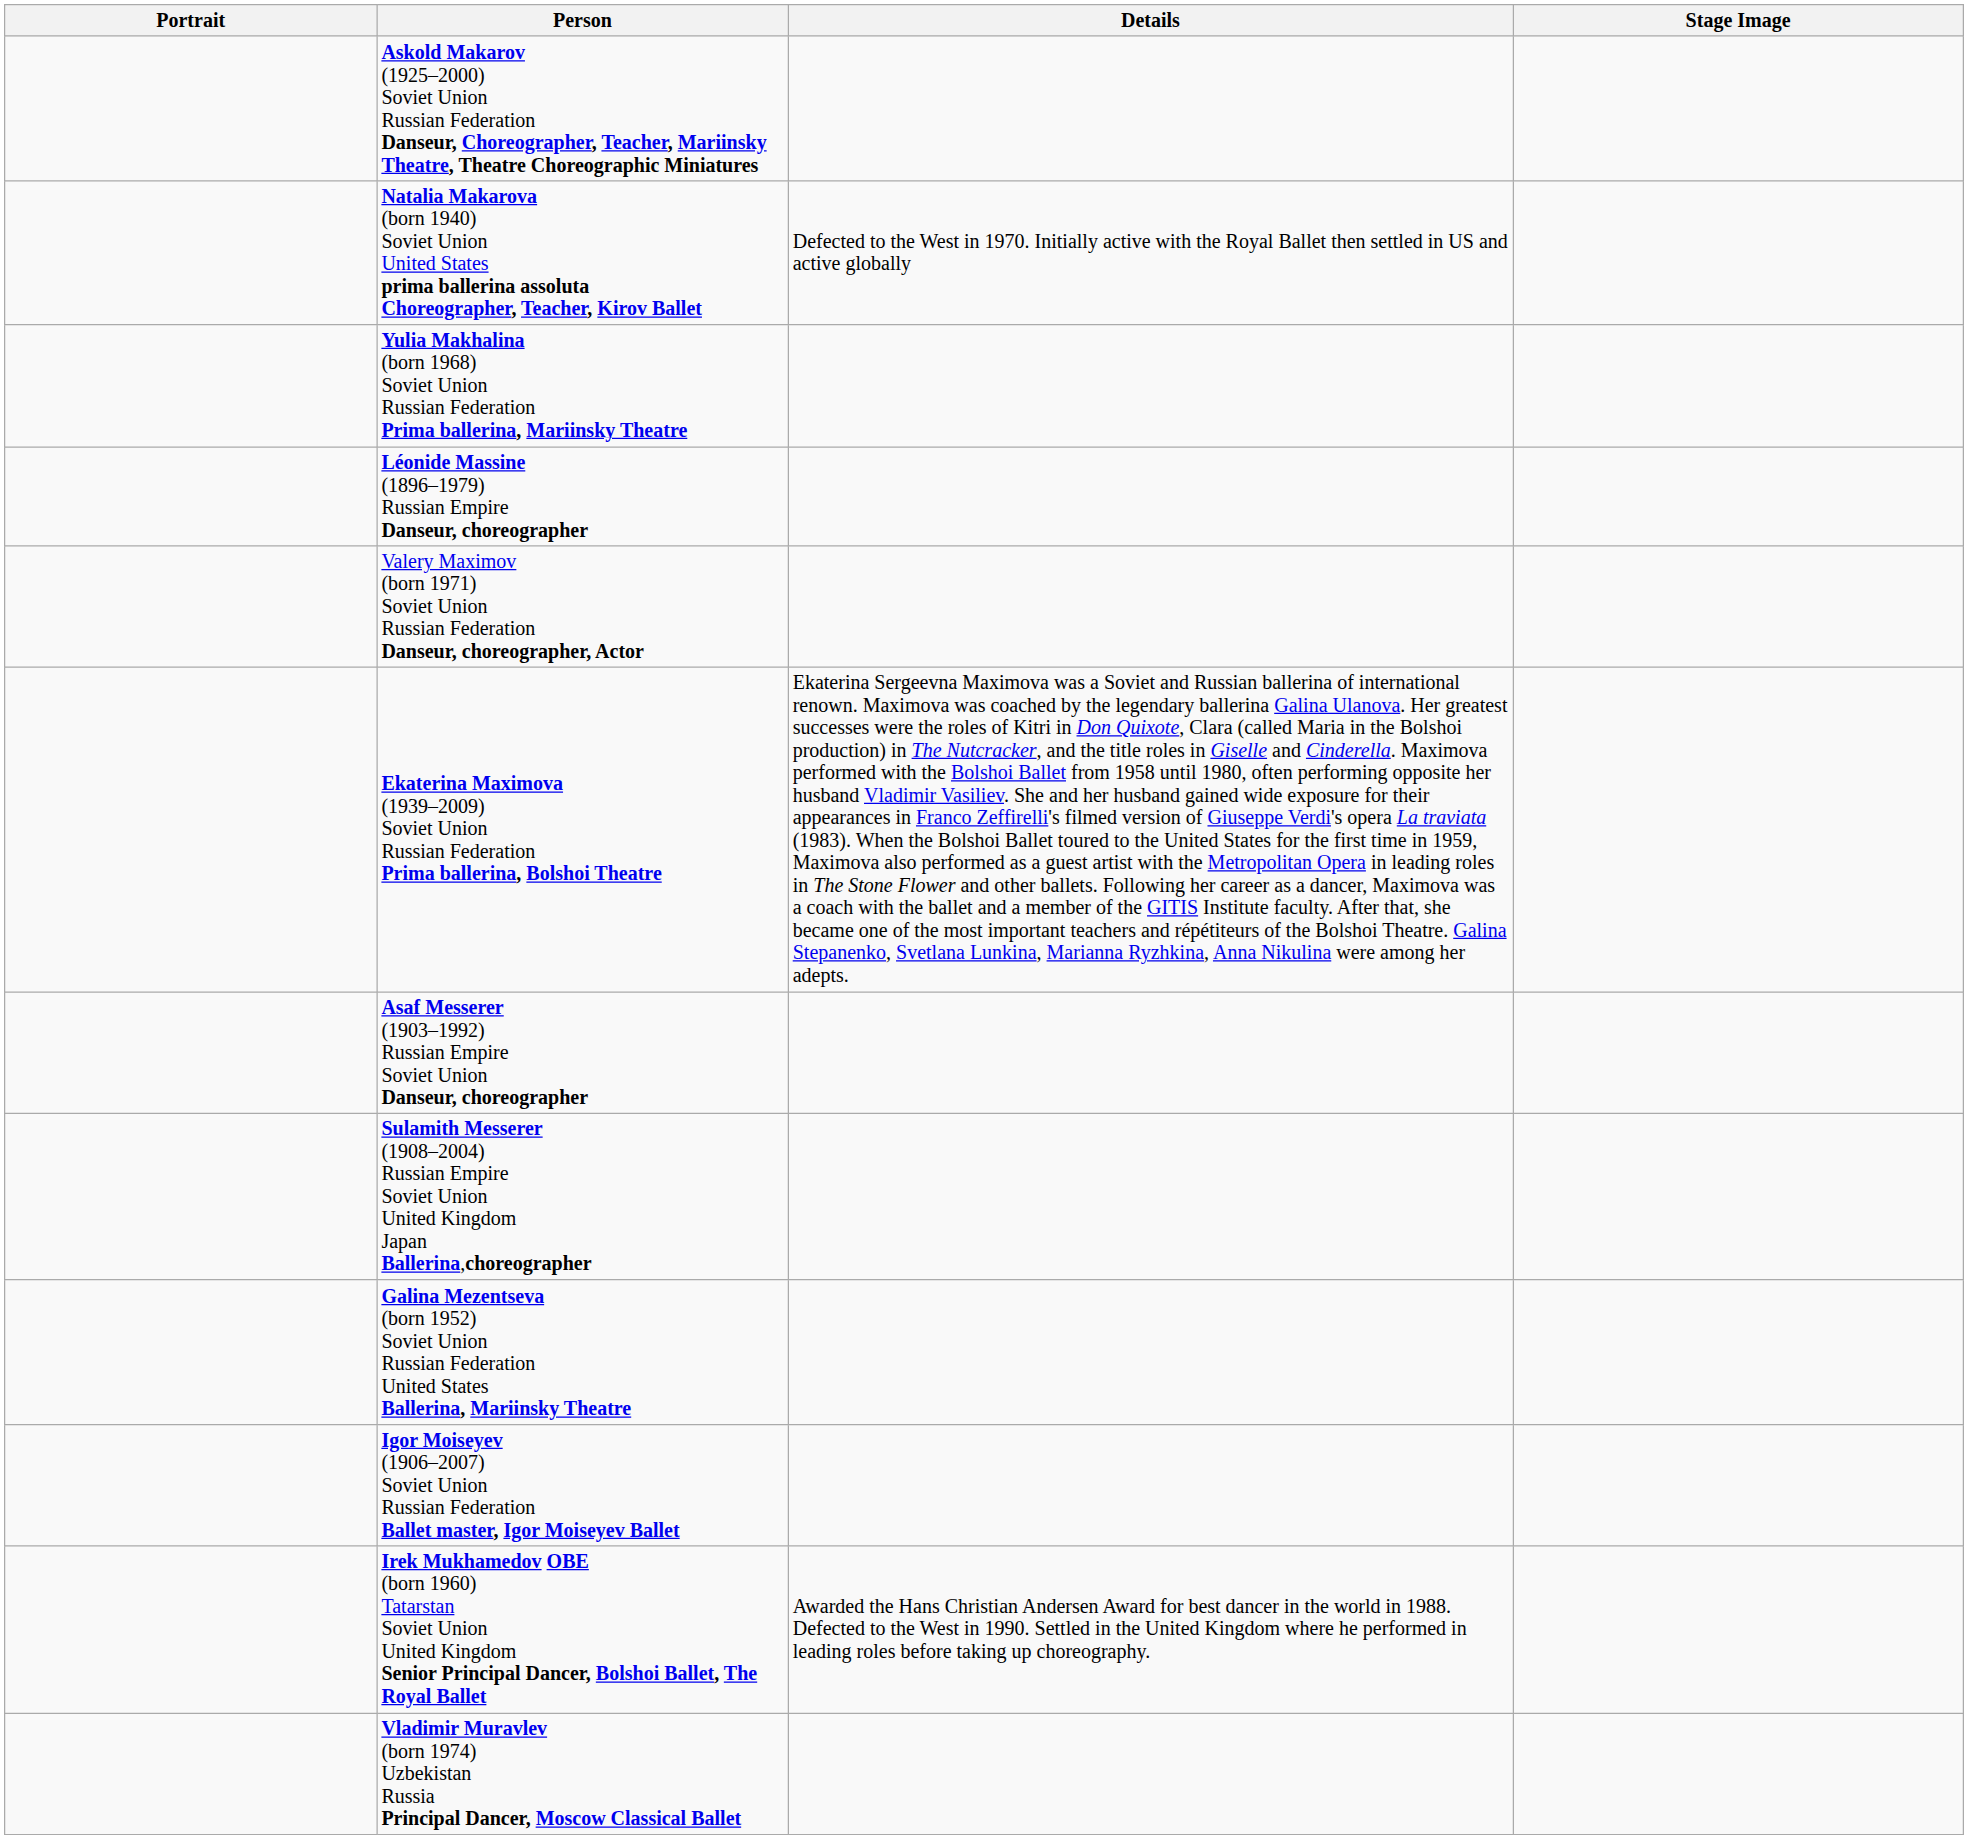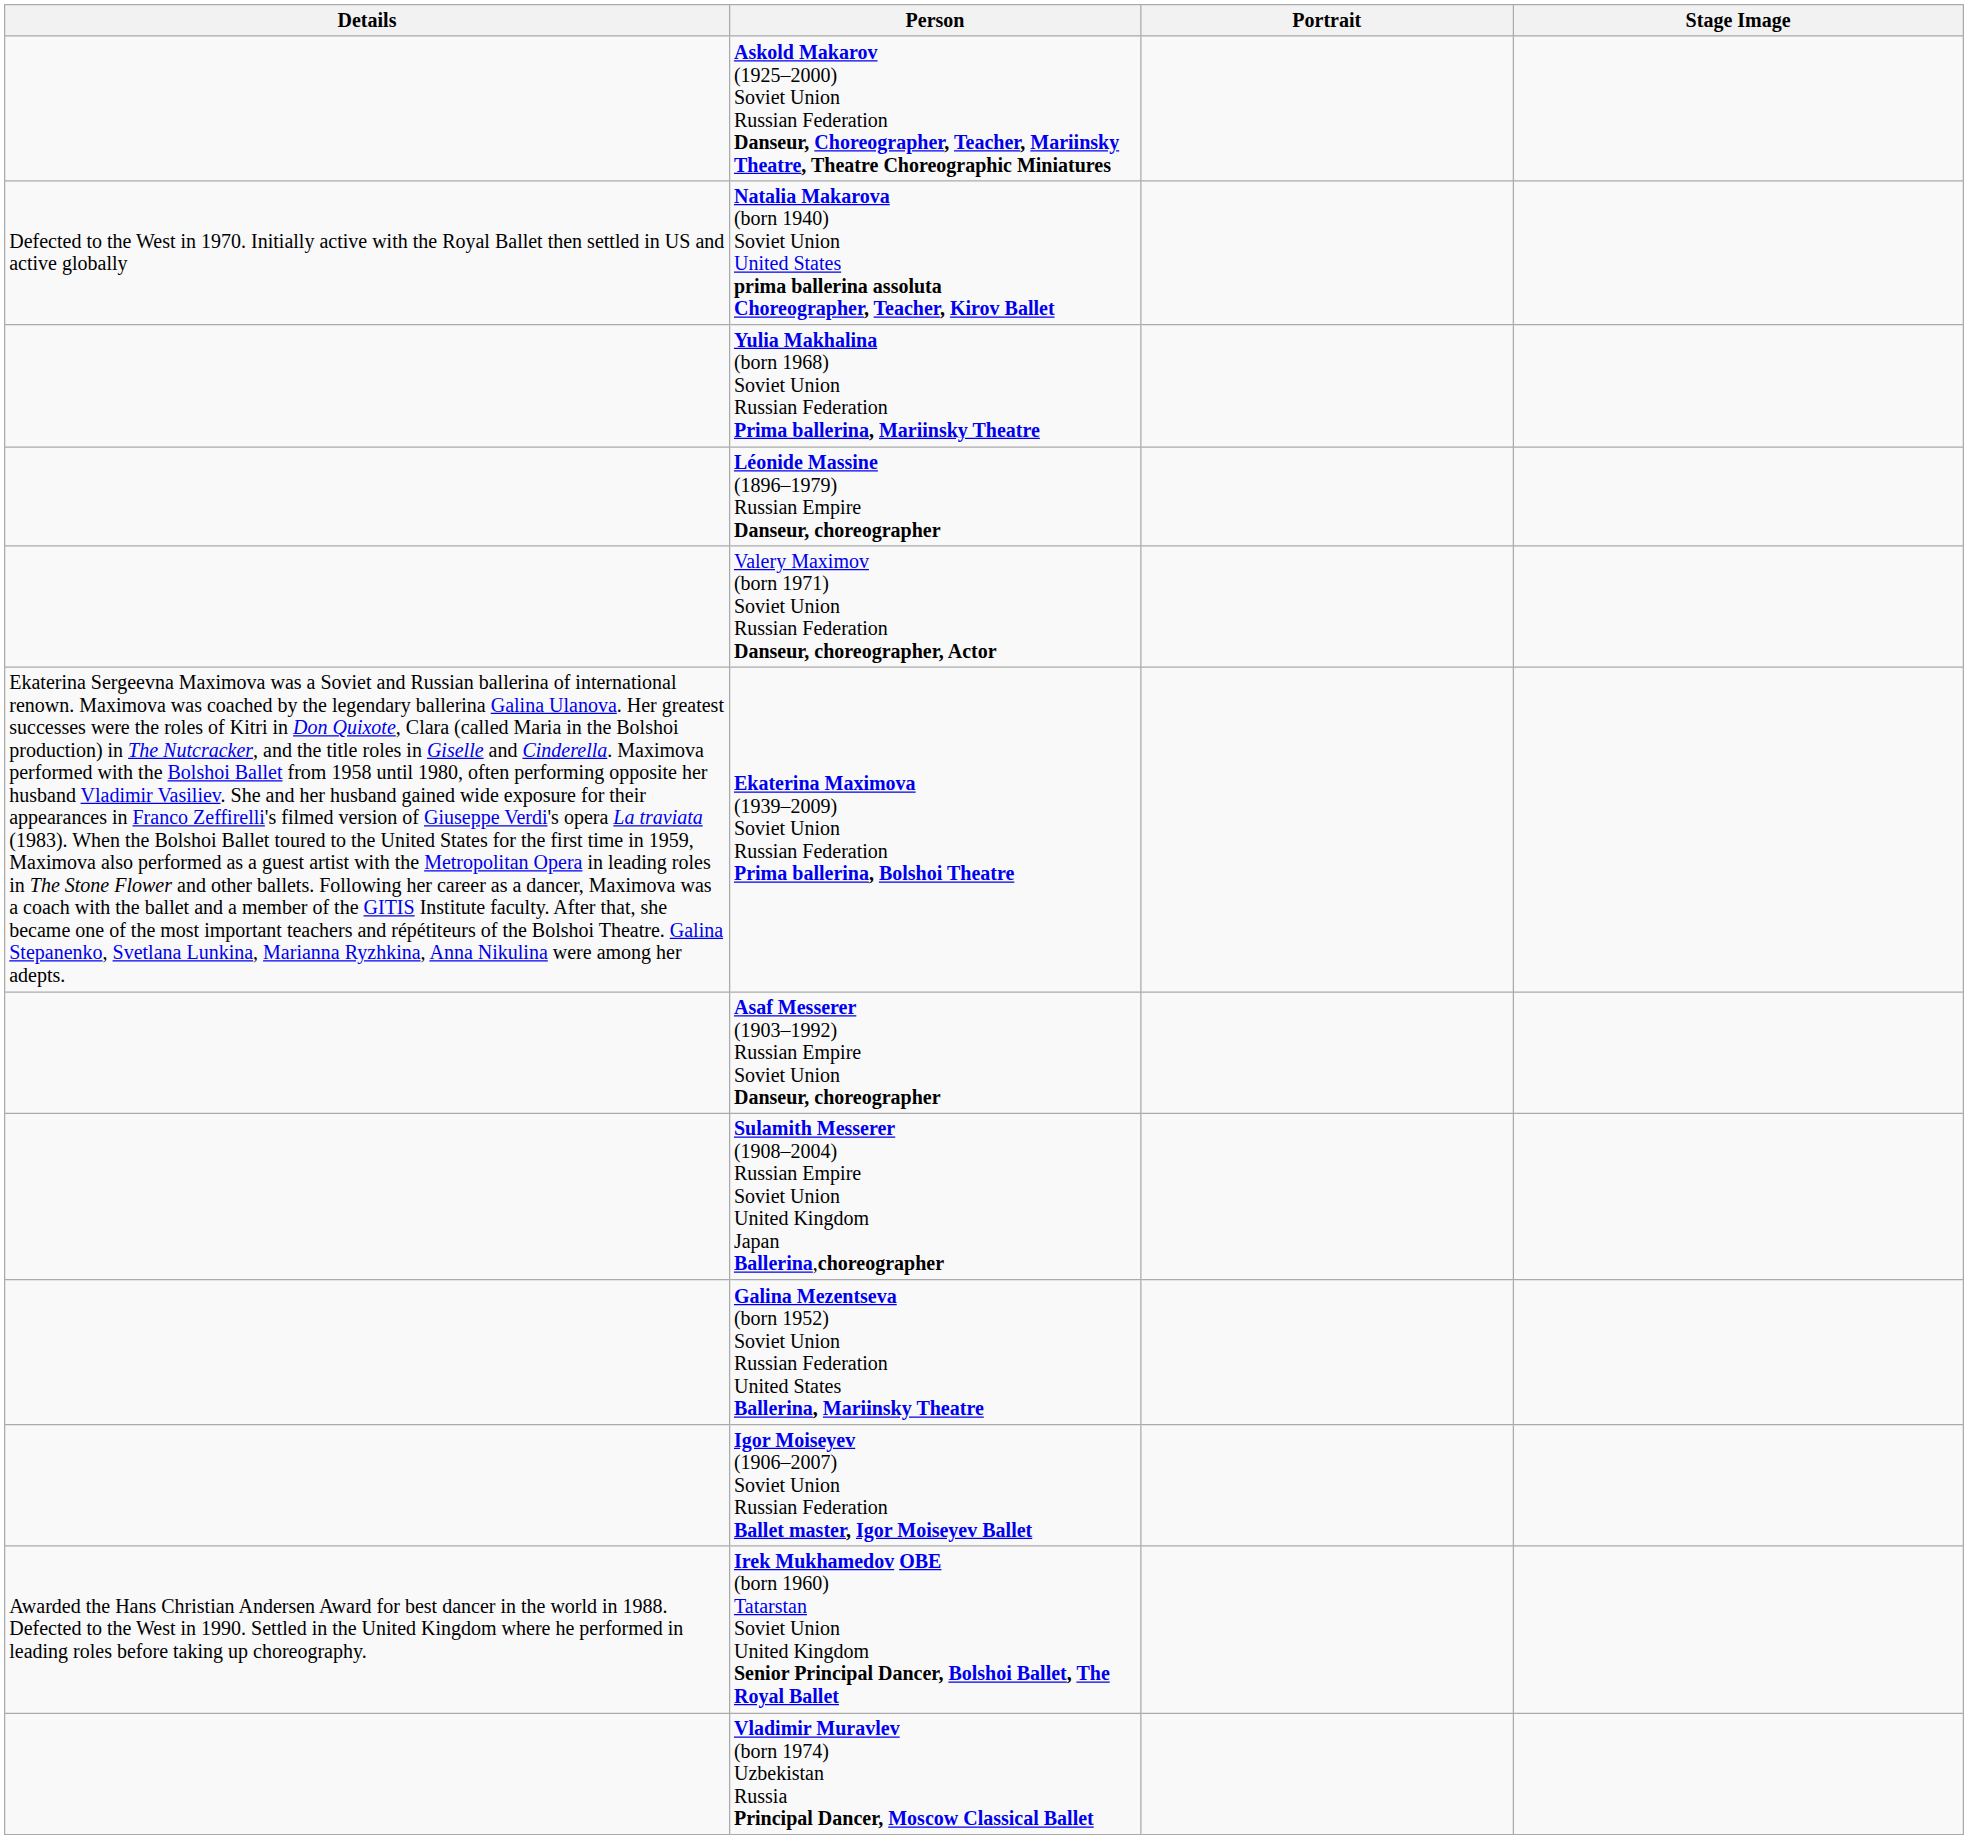columns swapped: (191, 20) <-> (1150, 20)
